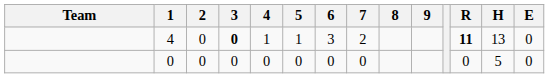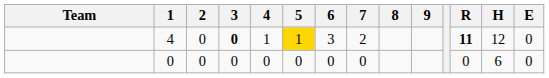(299, 38) no background -> (299, 38) gold background
(498, 38) 13 -> (498, 38) 12
(498, 61) 5 -> (498, 61) 6
